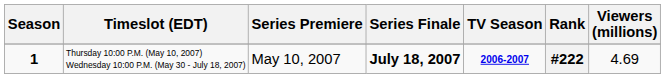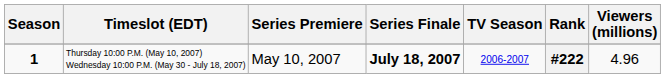(505, 59) bold -> (505, 59) normal
(625, 58) 4.69 -> (625, 58) 4.96
